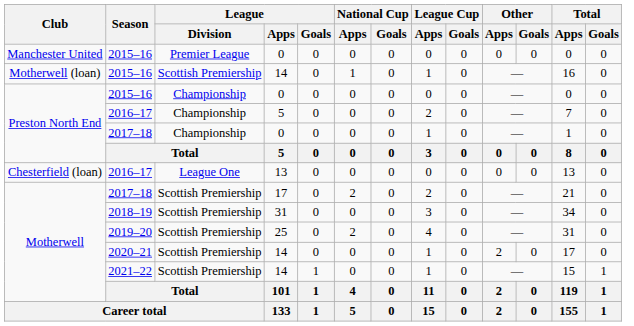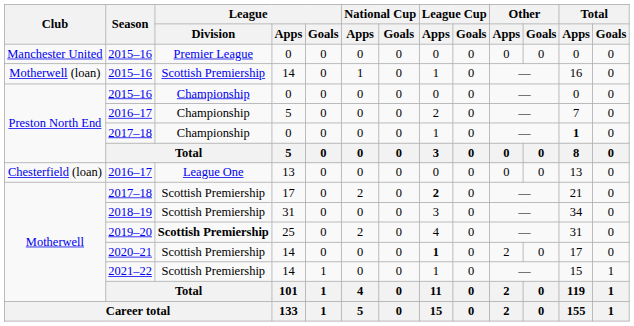(569, 133) normal -> (576, 133) bold
(429, 192) normal -> (436, 192) bold
(210, 232) normal -> (213, 232) bold
(429, 251) normal -> (436, 251) bold
